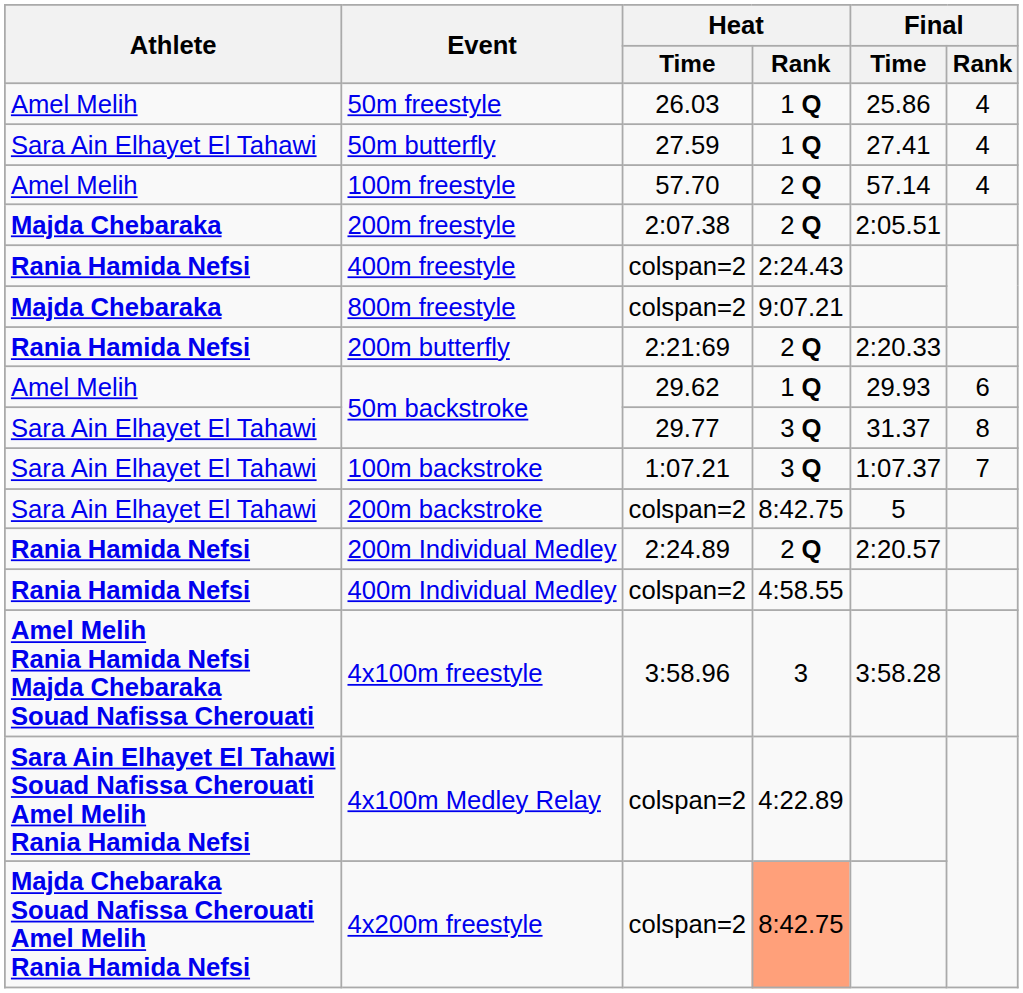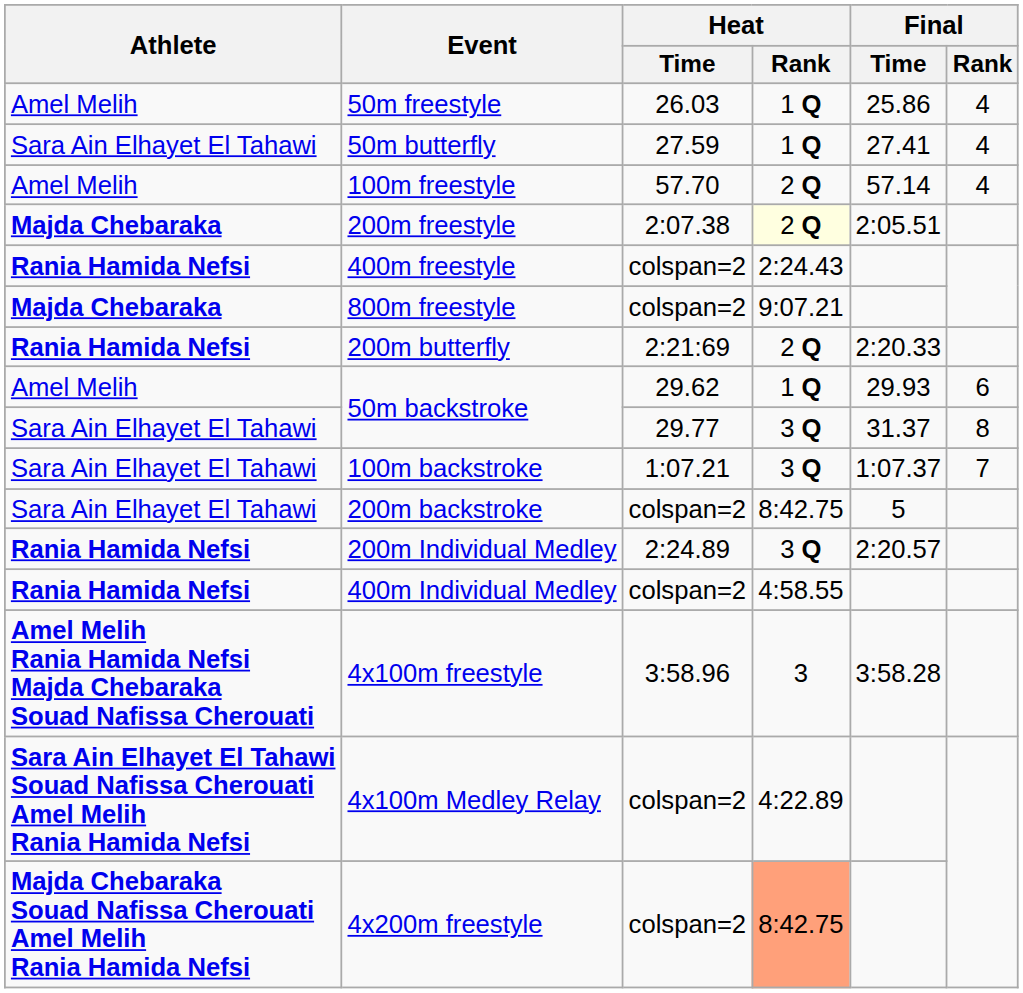(801, 226) no background -> (801, 226) lightyellow background
(801, 550) 2 Q -> (801, 550) 3 Q
